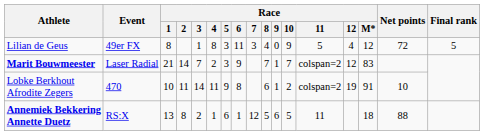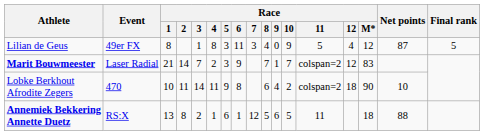(403, 46) 72 -> (403, 46) 87
(277, 87) 1 -> (277, 87) 4
(351, 87) 19 -> (351, 87) 18
(368, 87) 91 -> (368, 87) 90
